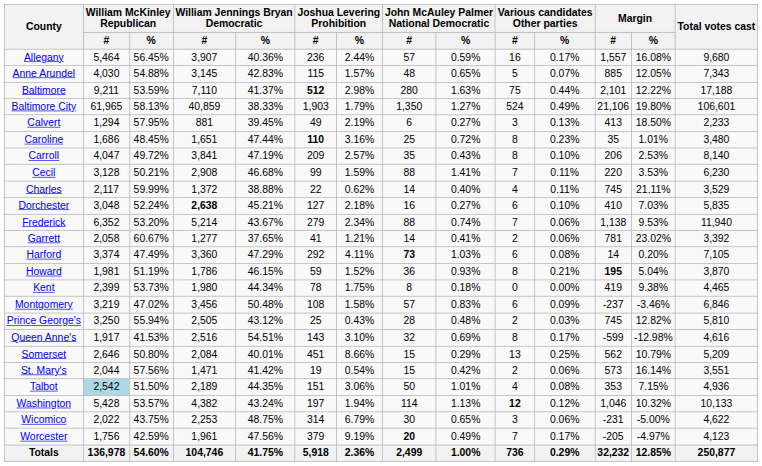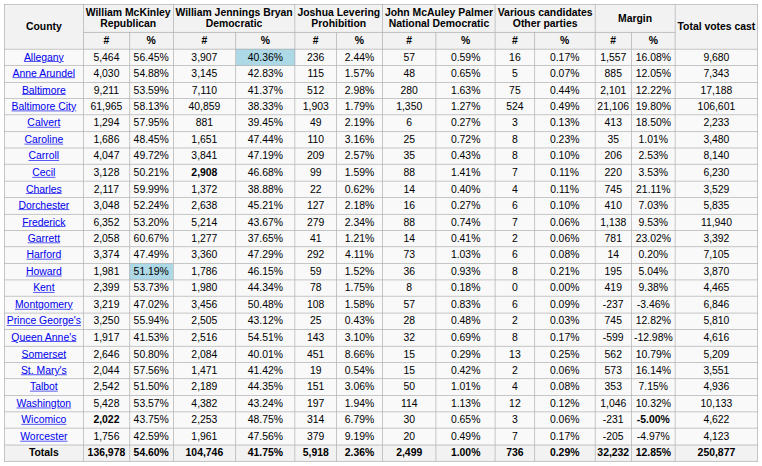(265, 57) no background -> (265, 57) lightblue background
(316, 90) bold -> (316, 90) normal
(316, 139) bold -> (316, 139) normal
(204, 172) normal -> (204, 172) bold
(204, 205) bold -> (204, 205) normal
(409, 255) bold -> (409, 255) normal
(151, 271) no background -> (151, 271) lightblue background
(613, 271) bold -> (613, 271) normal
(106, 387) lightblue background -> (106, 387) no background
(515, 403) bold -> (515, 403) normal
(106, 420) normal -> (106, 420) bold
(653, 420) normal -> (653, 420) bold
(409, 436) bold -> (409, 436) normal
